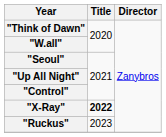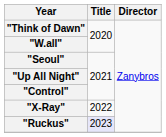(101, 108) bold -> (101, 108) normal
(101, 124) no background -> (101, 124) lavender background
